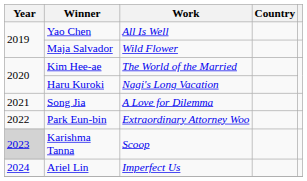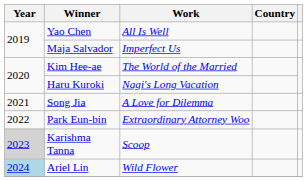(150, 48) Wild Flower -> (151, 48) Imperfect Us
(18, 168) no background -> (18, 168) lightblue background
(151, 168) Imperfect Us -> (150, 168) Wild Flower
